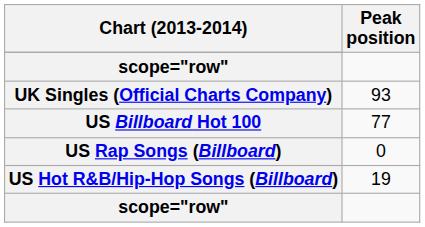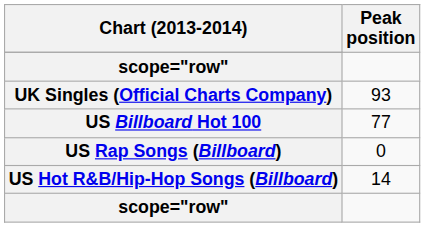(381, 179) 19 -> (381, 179) 14
